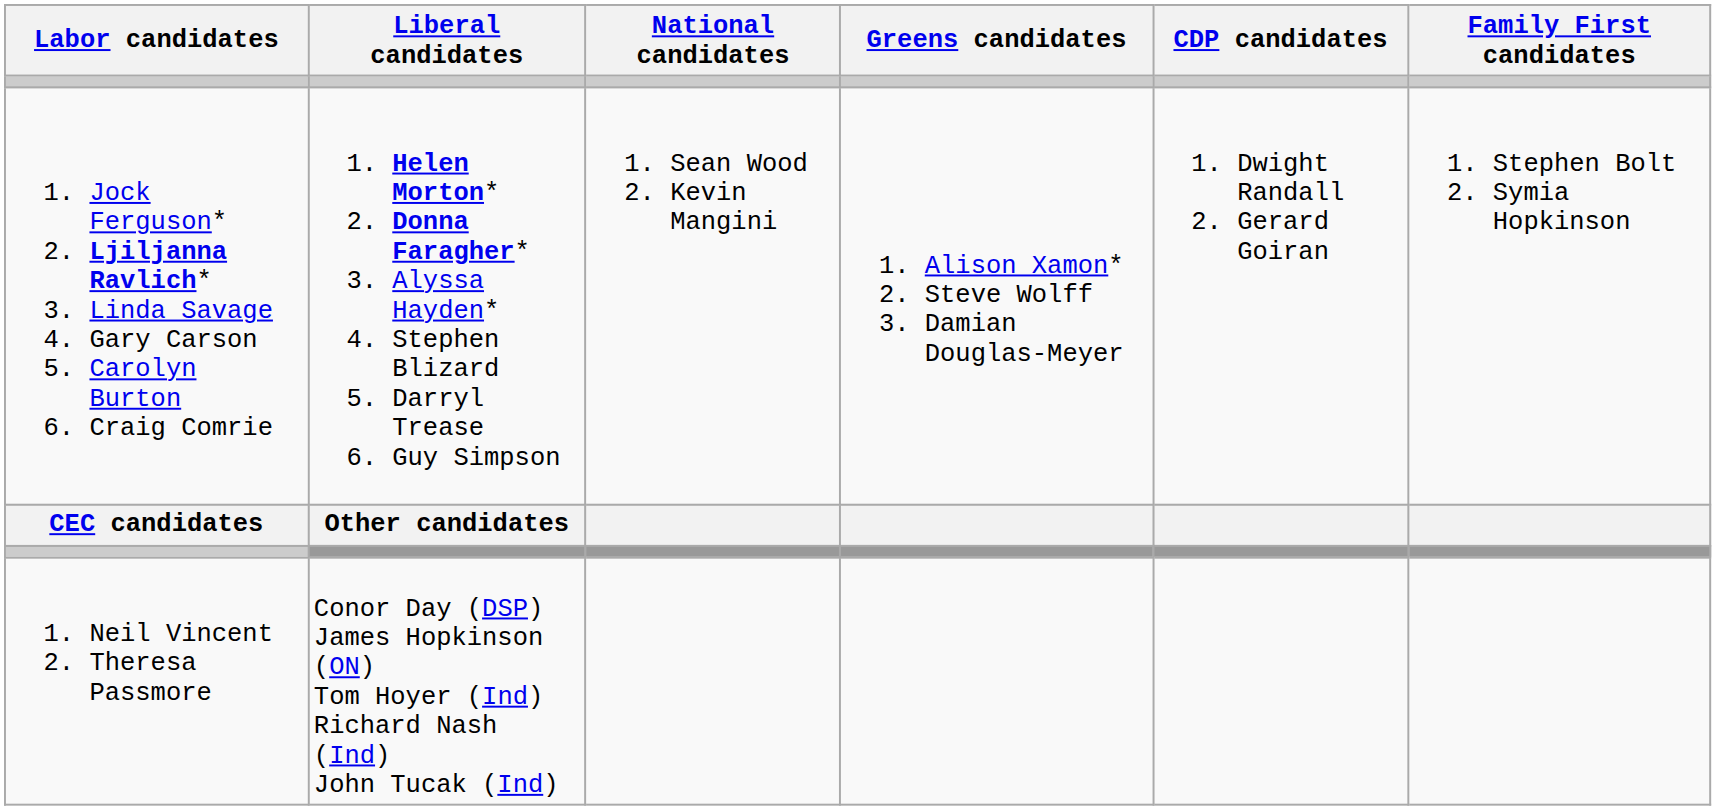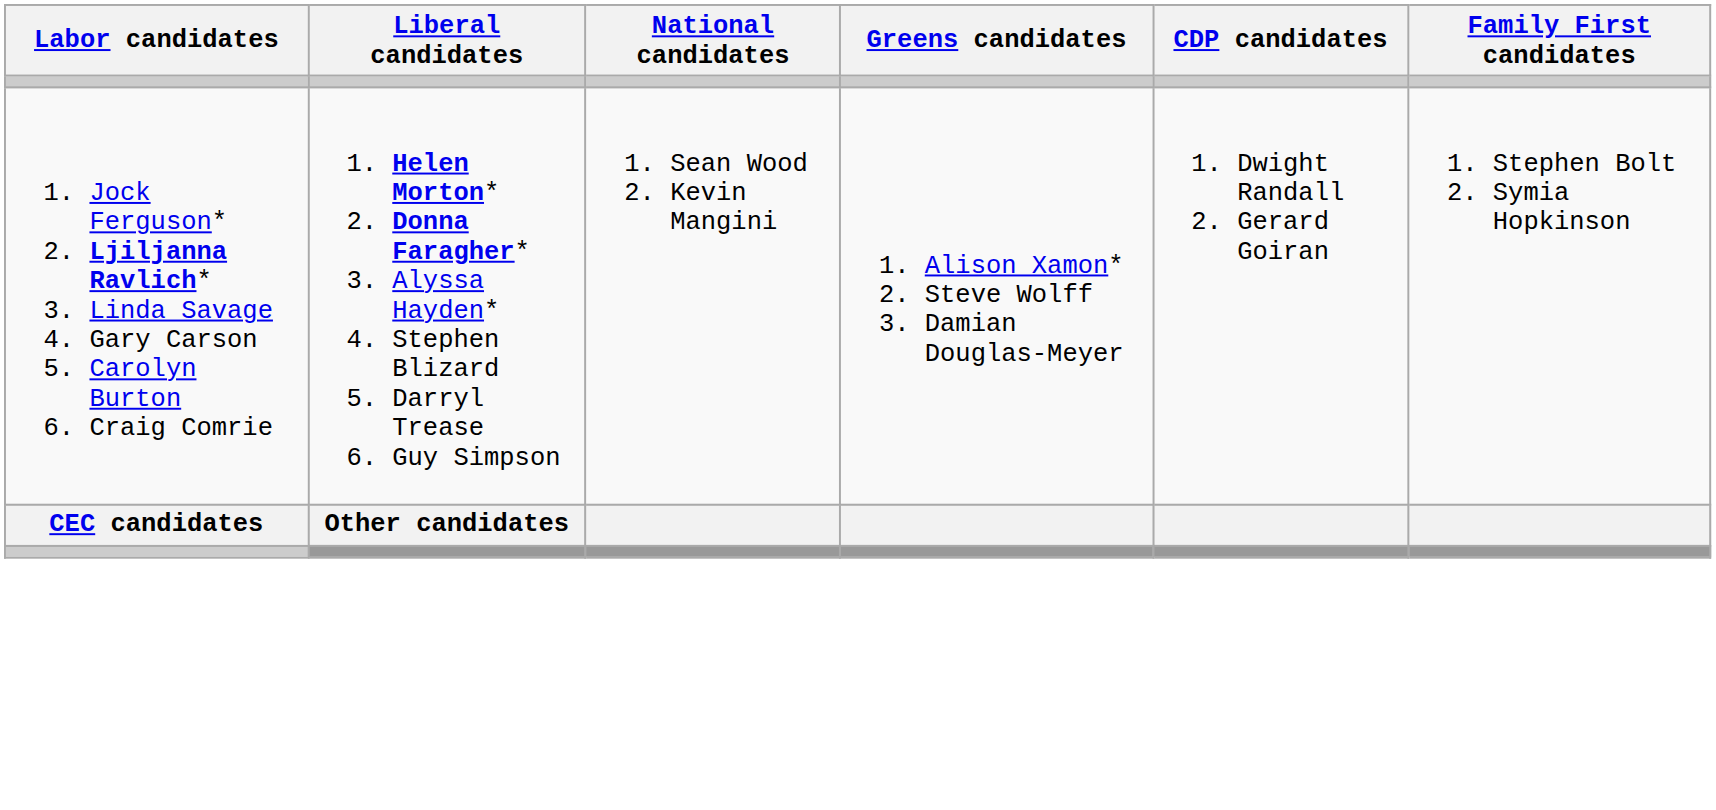- row: (156, 663)
